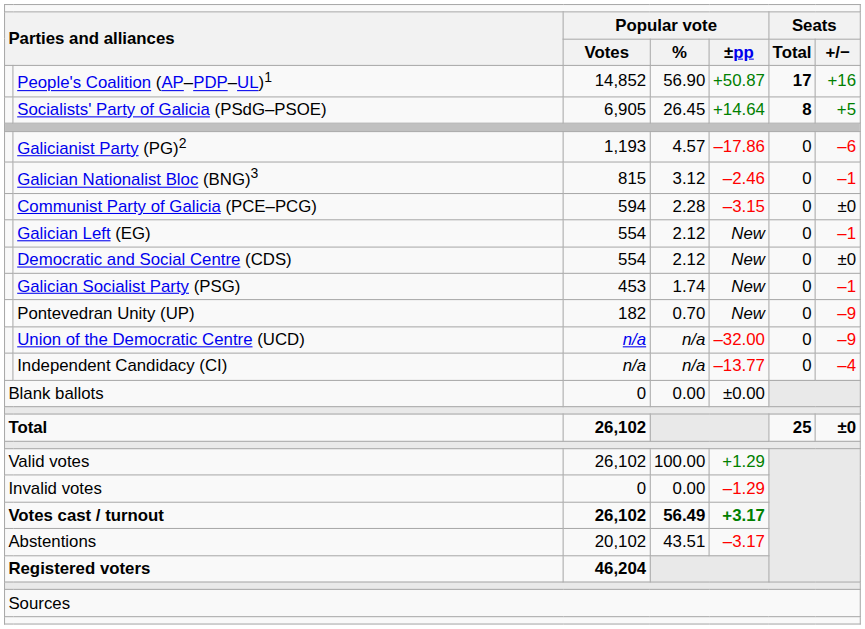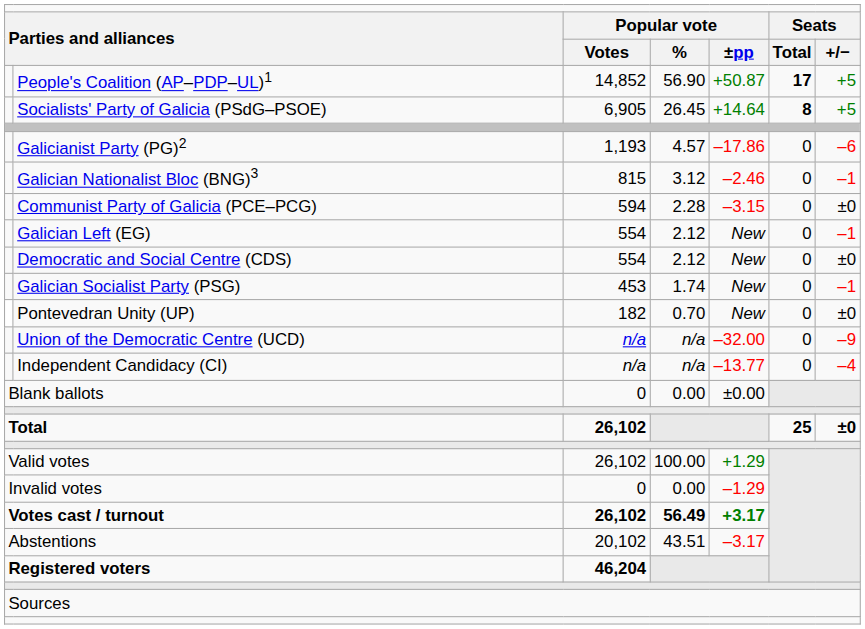(842, 81) +16 -> (846, 81) +5
(847, 313) –9 -> (847, 313) ±0
